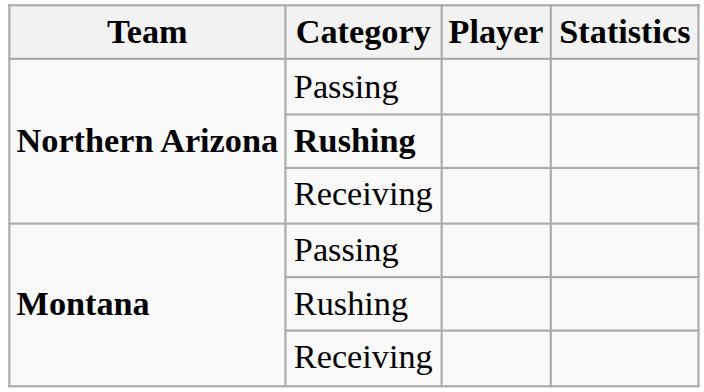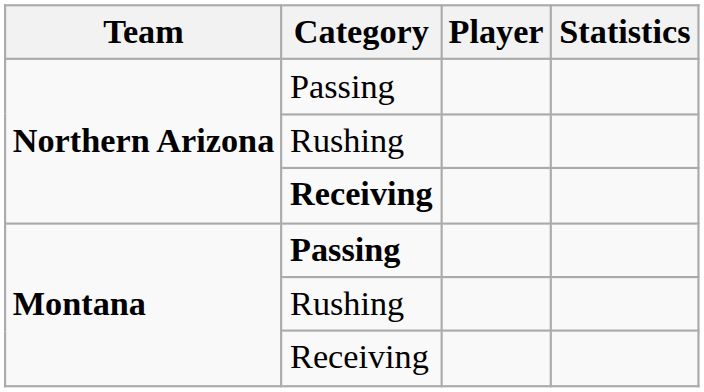(355, 140) bold -> (347, 140) normal
(363, 194) normal -> (361, 194) bold
(346, 249) normal -> (345, 249) bold
